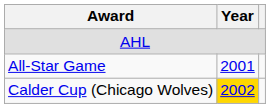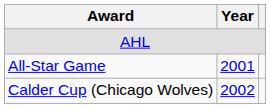(237, 90) gold background -> (237, 90) no background
